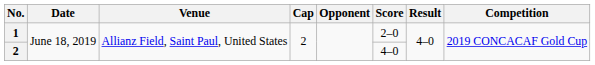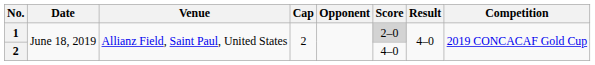(389, 32) no background -> (389, 32) lightgrey background
